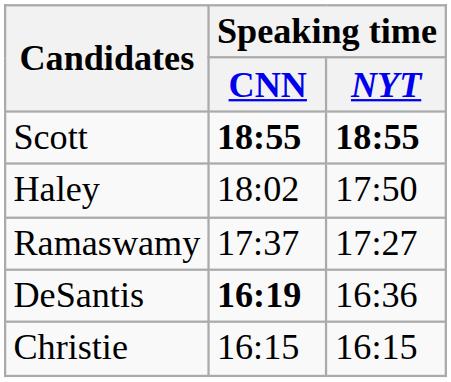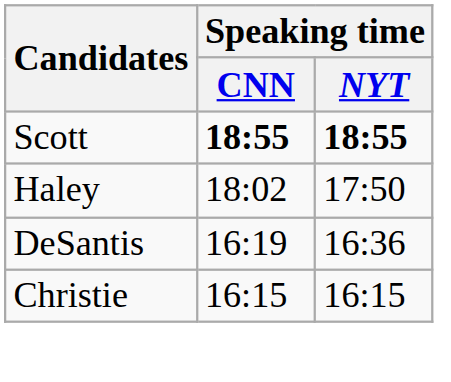- row: (107, 242)
(259, 295) bold -> (246, 242) normal
